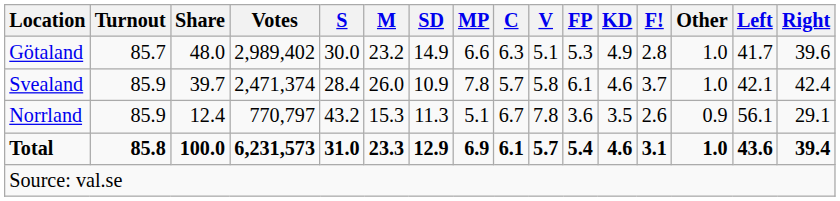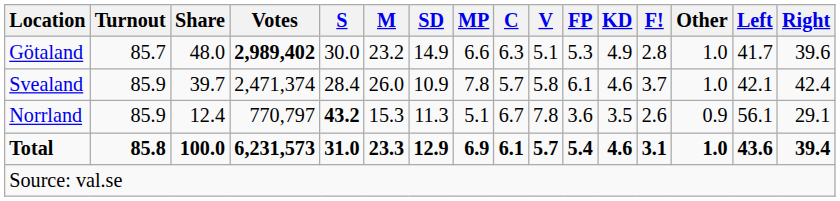(275, 52) normal -> (275, 52) bold
(342, 116) normal -> (342, 116) bold
